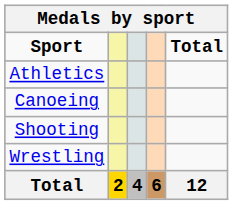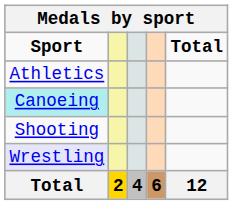(57, 102) no background -> (57, 102) paleturquoise background
(57, 158) no background -> (57, 158) lavender background
